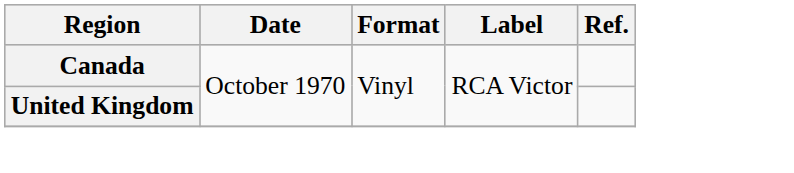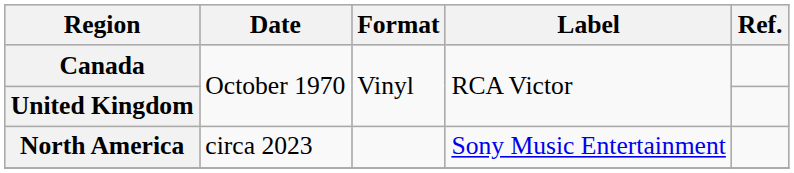+ row: (102, 146)
